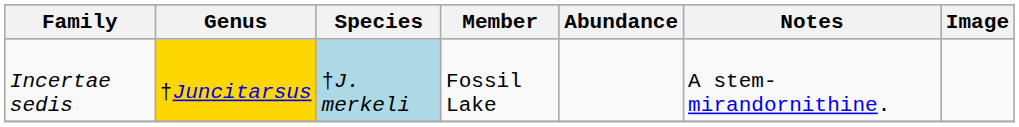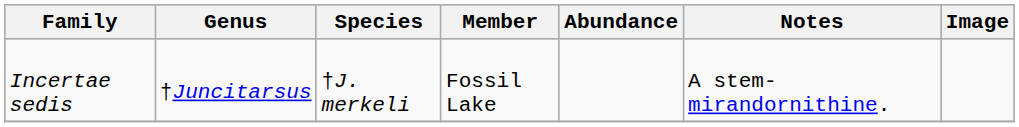(236, 93) gold background -> (236, 93) no background
(366, 93) lightblue background -> (366, 93) no background
